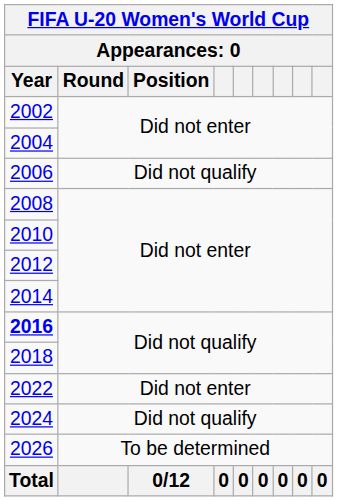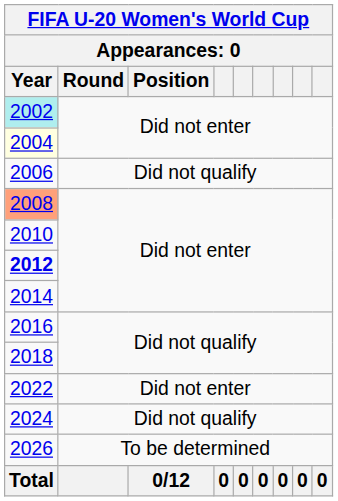(31, 111) no background -> (31, 111) paleturquoise background
(31, 142) no background -> (31, 142) lightyellow background
(31, 204) no background -> (31, 204) lightsalmon background
(31, 265) normal -> (31, 265) bold
(31, 326) bold -> (31, 326) normal
